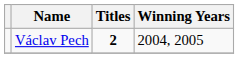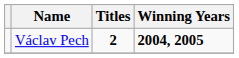(171, 40) normal -> (171, 40) bold
